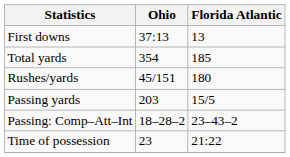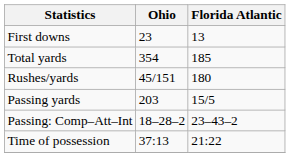(154, 36) 37:13 -> (145, 36) 23
(145, 141) 23 -> (154, 141) 37:13
